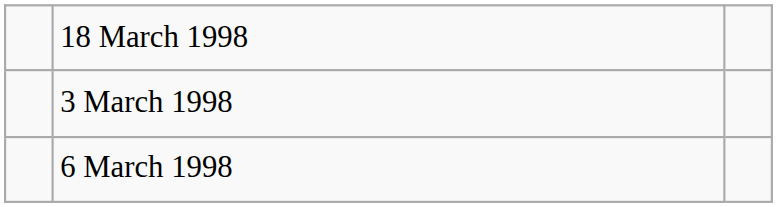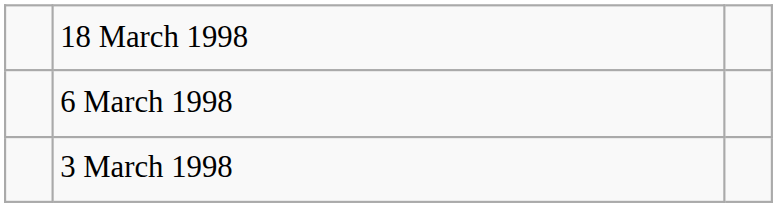rows swapped: (146, 102) <-> (146, 167)
